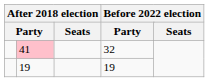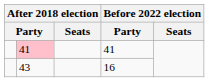(109, 49) 32 -> (109, 49) 41
(25, 67) 19 -> (25, 67) 43
(109, 67) 19 -> (109, 67) 16
